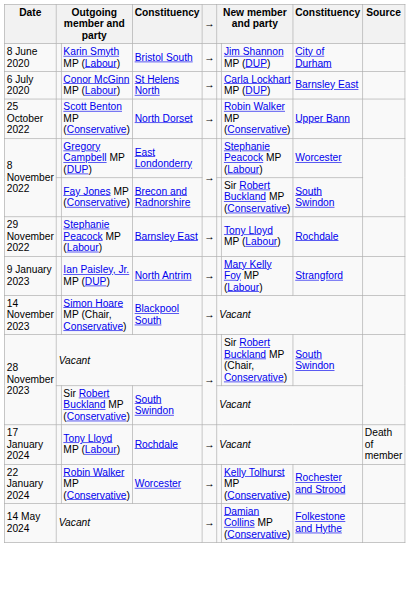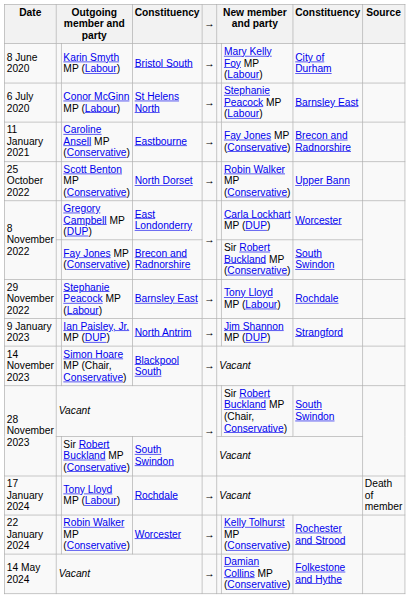(254, 57) Jim Shannon MP (DUP) -> (248, 63) Mary Kelly Foy MP (Labour)
(257, 85) Carla Lockhart MP (DUP) -> (253, 102) Stephanie Peacock MP (Labour)
+ row: (25, 141)
(253, 158) Stephanie Peacock MP (Labour) -> (257, 220) Carla Lockhart MP (DUP)
(248, 276) Mary Kelly Foy MP (Labour) -> (254, 332) Jim Shannon MP (DUP)
